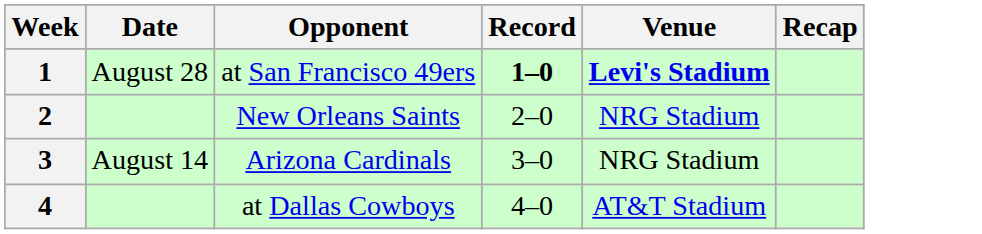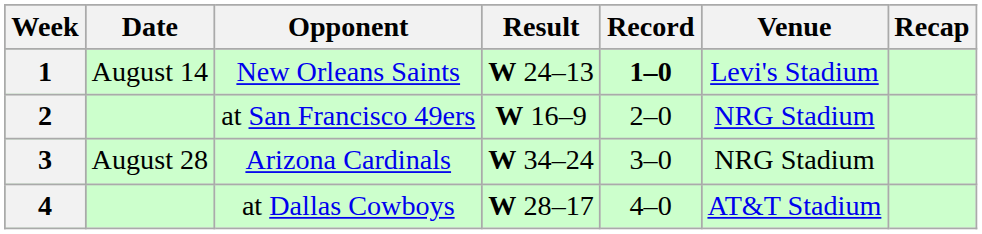+ column: (541, 26)
(150, 71) August 28 -> (150, 71) August 14
(348, 71) at San Francisco 49ers -> (348, 71) New Orleans Saints
(679, 71) bold -> (794, 71) normal
(348, 116) New Orleans Saints -> (348, 116) at San Francisco 49ers
(150, 160) August 14 -> (150, 160) August 28
